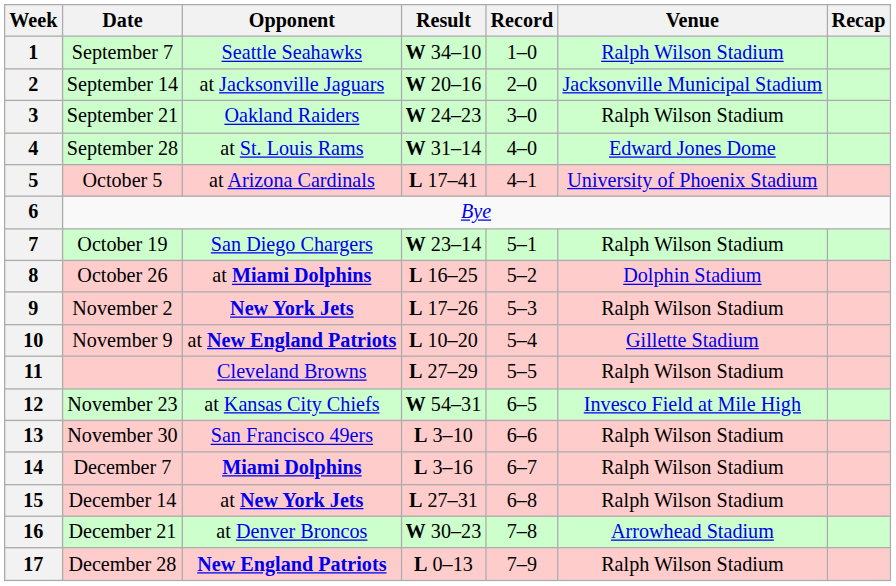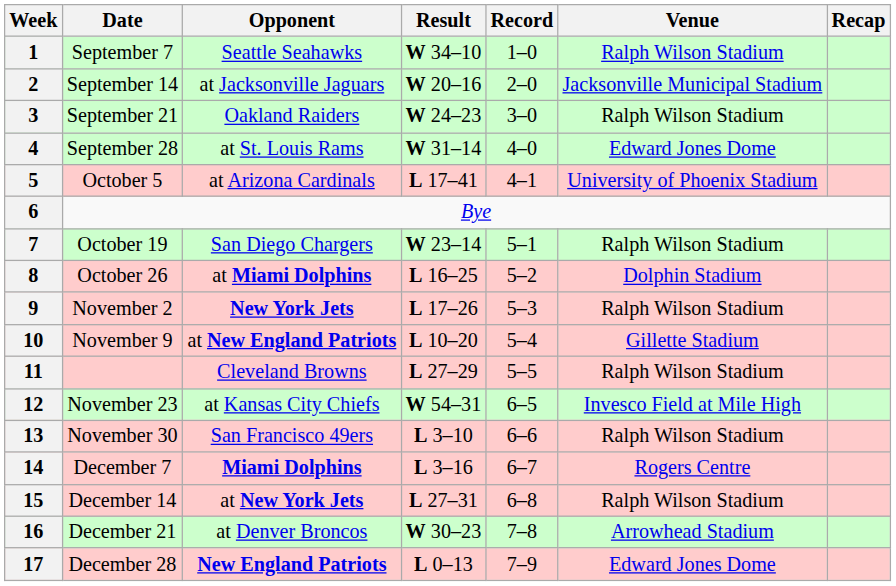(692, 468) Ralph Wilson Stadium -> (692, 468) Rogers Centre
(692, 564) Ralph Wilson Stadium -> (692, 564) Edward Jones Dome
